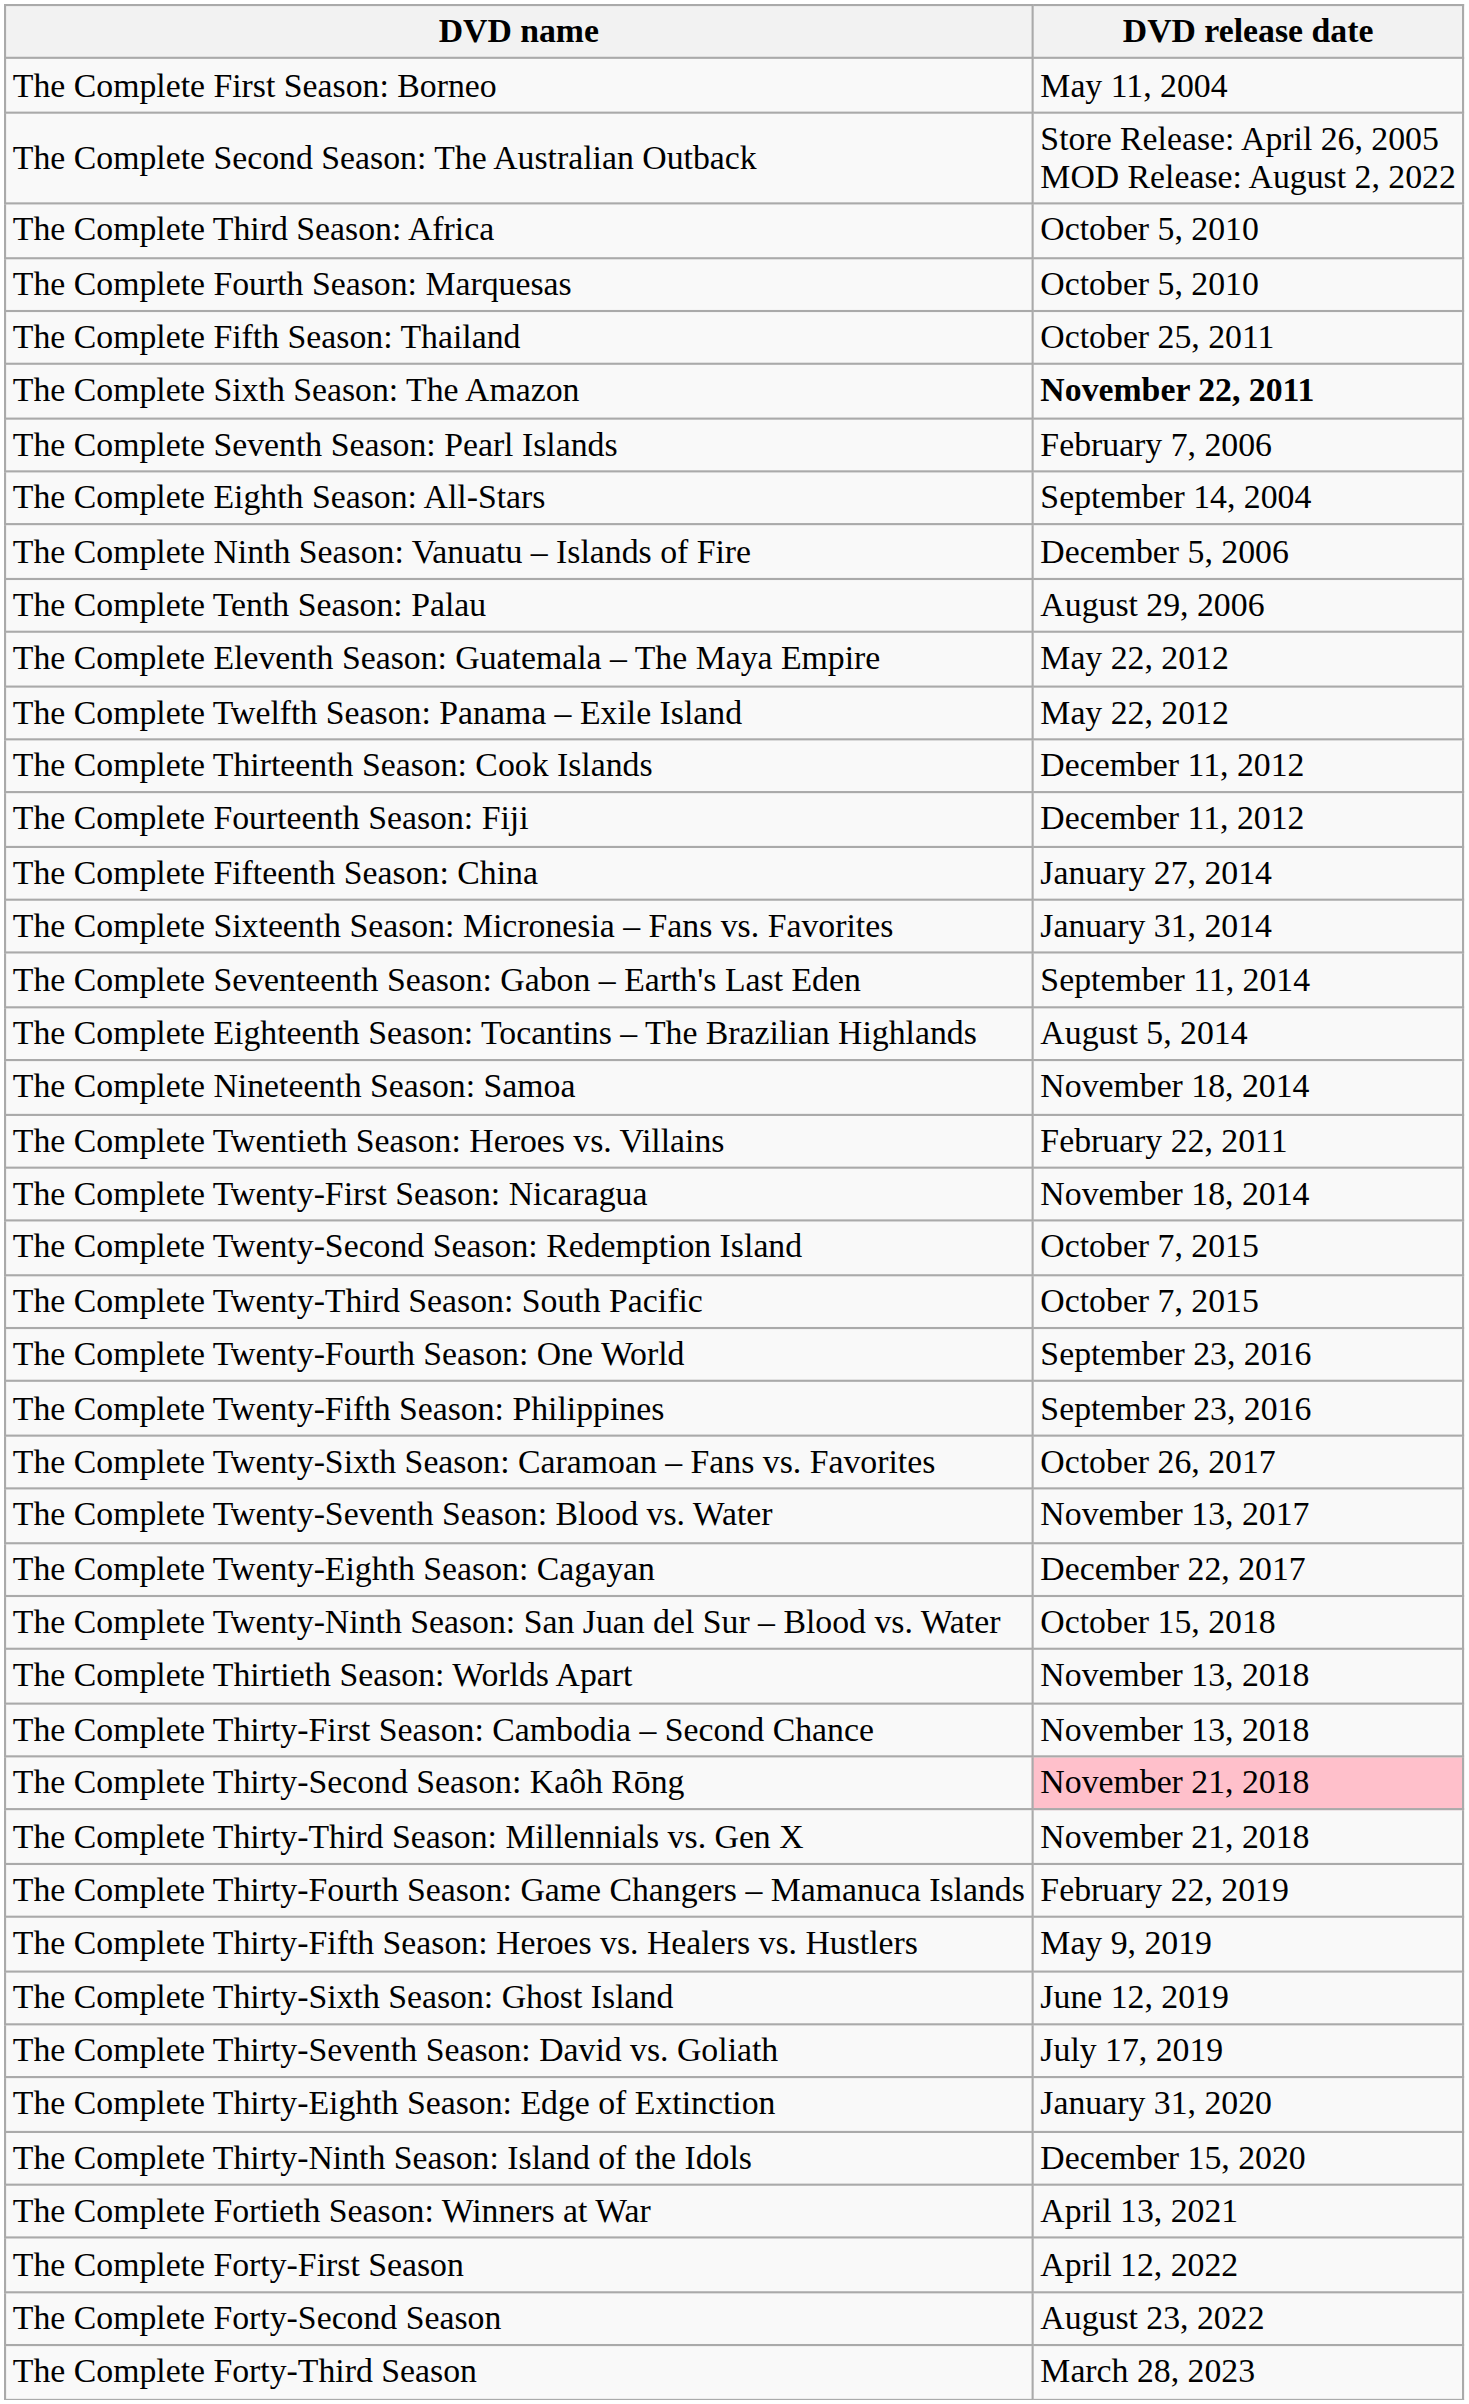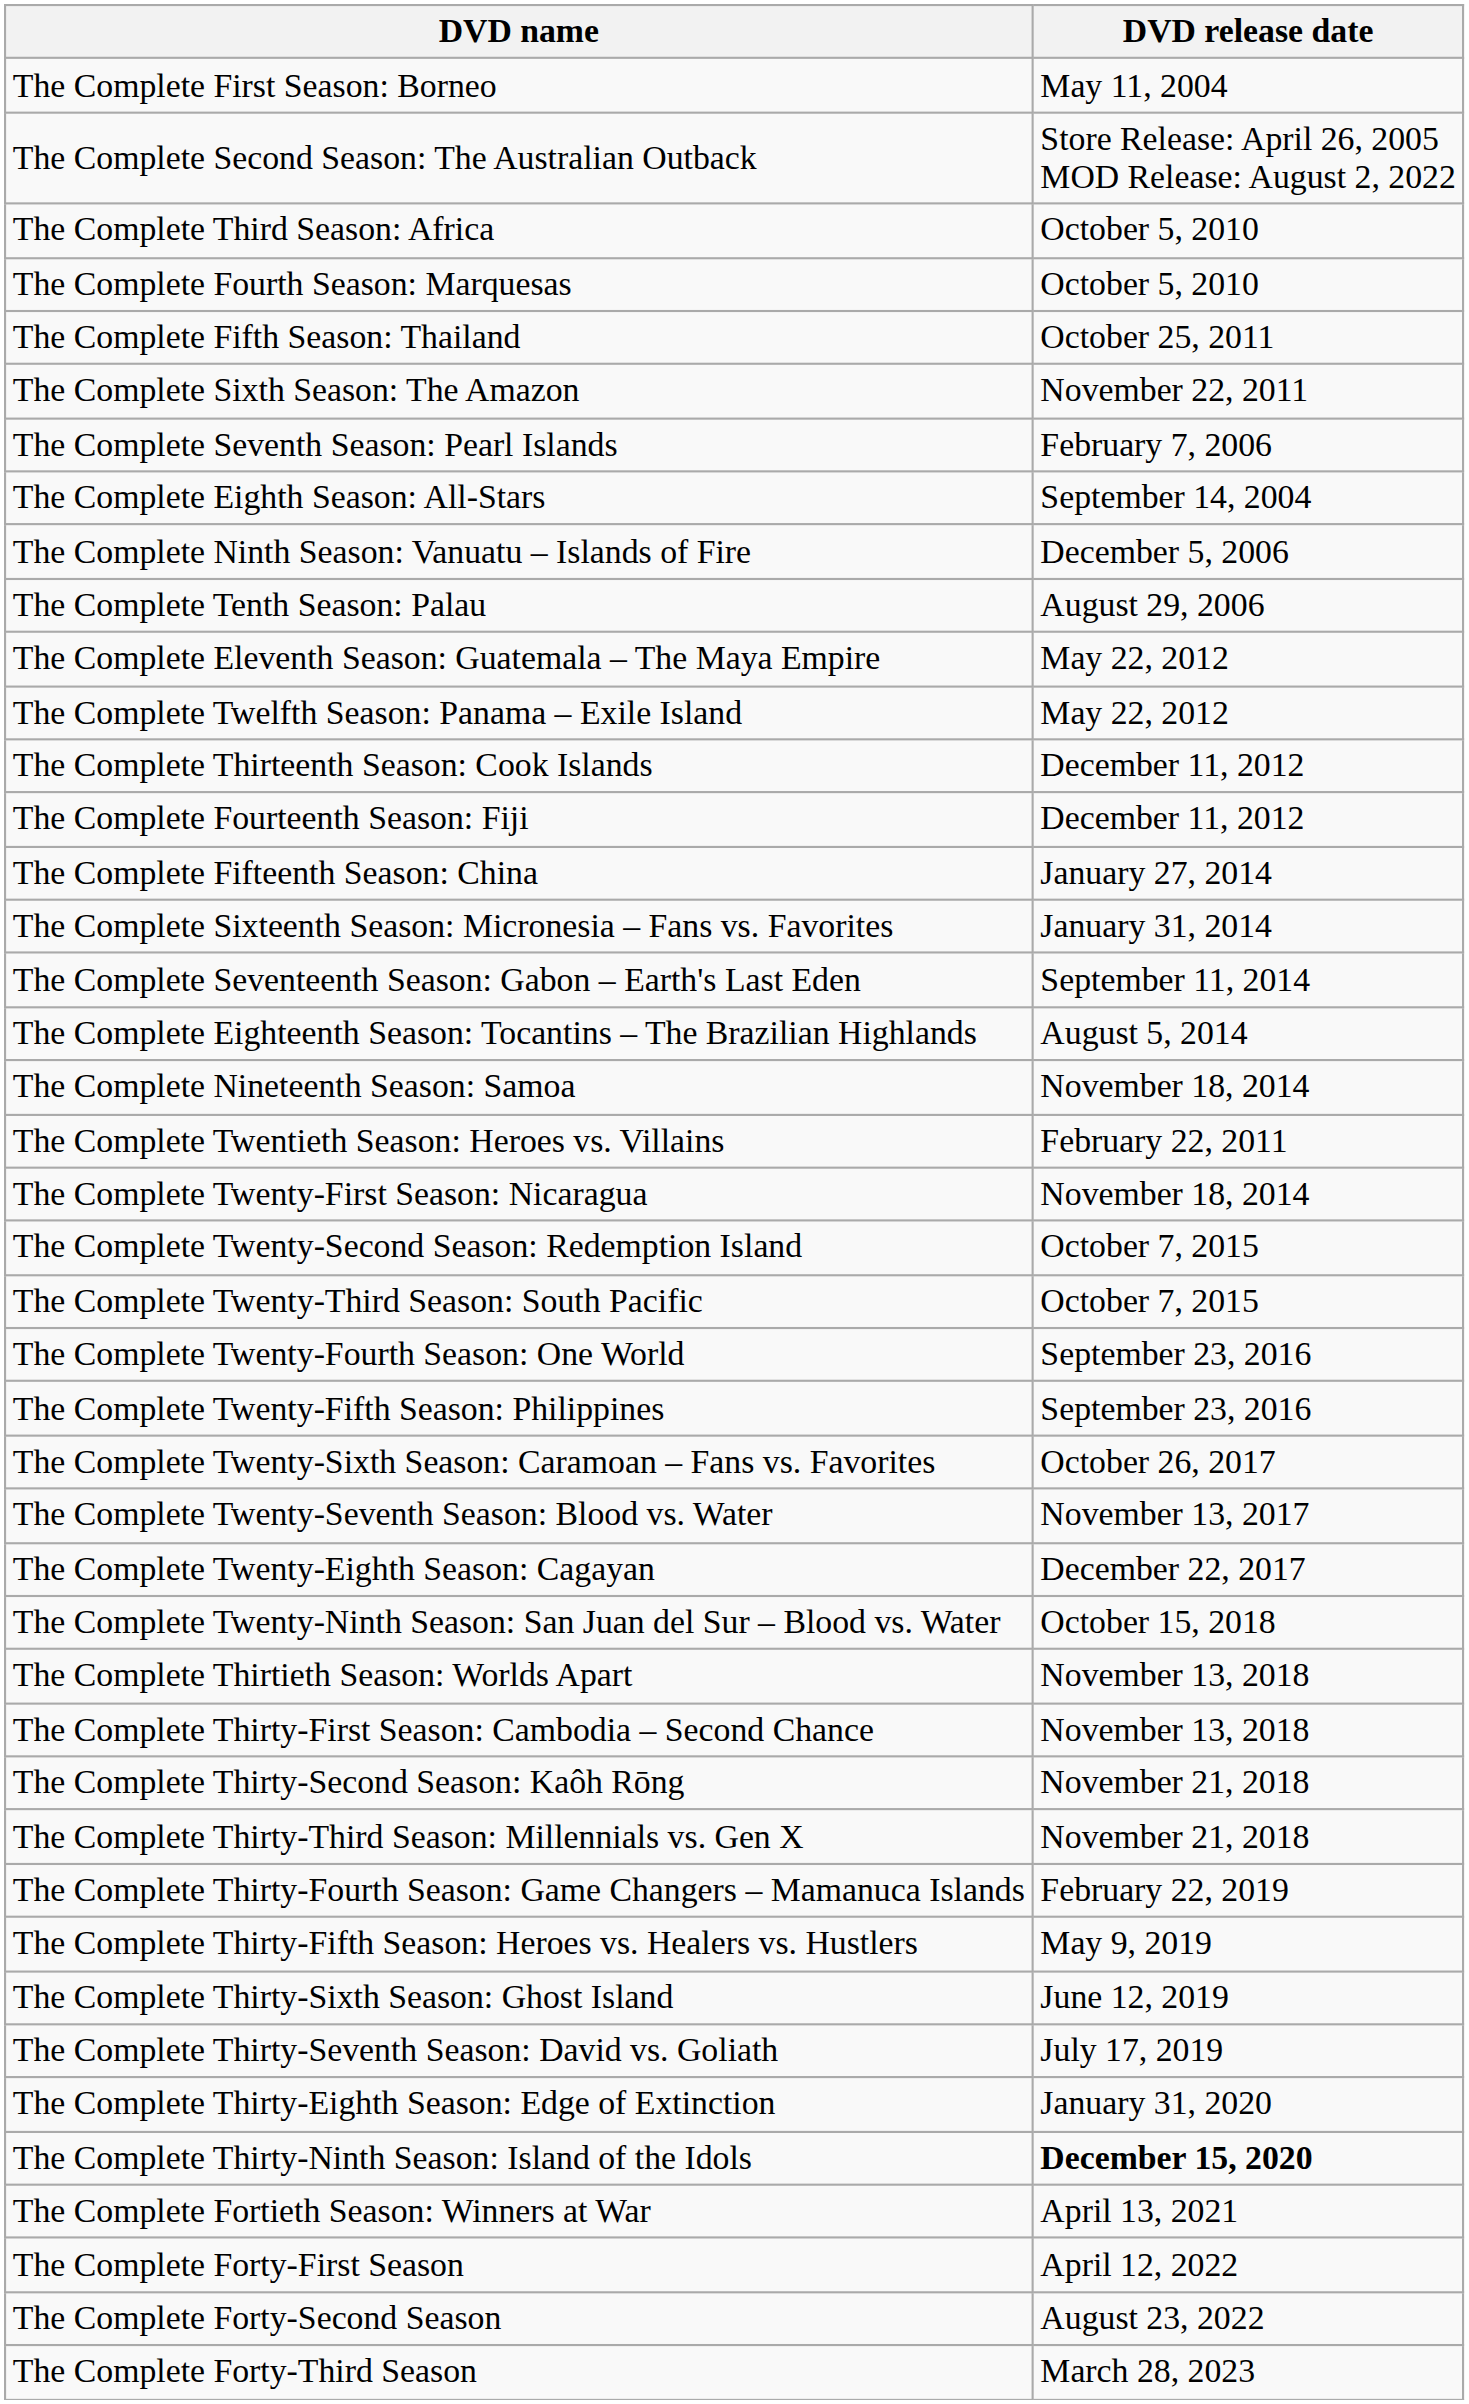(1177, 390) bold -> (1174, 390) normal
(1175, 1782) pink background -> (1175, 1782) no background
(1173, 2157) normal -> (1176, 2157) bold
